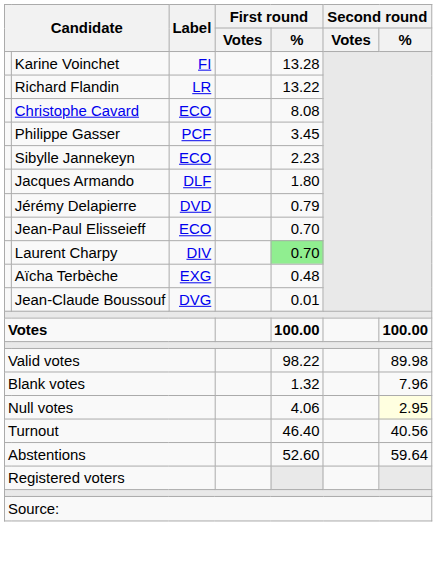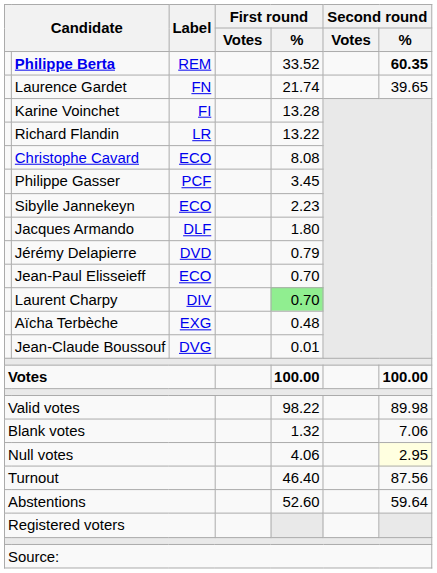+ row: (65, 64)
+ row: (71, 87)
(414, 384) 7.96 -> (414, 431) 7.06
(409, 431) 40.56 -> (409, 478) 87.56
